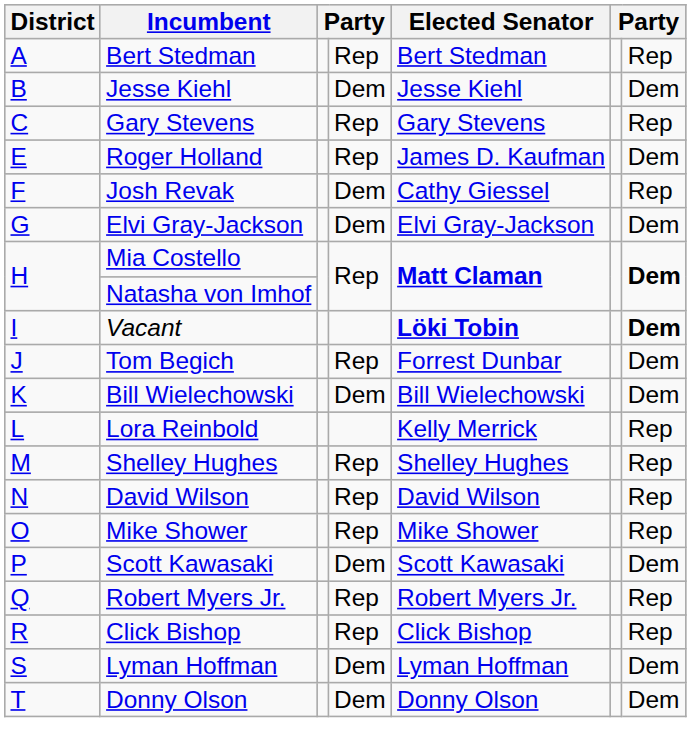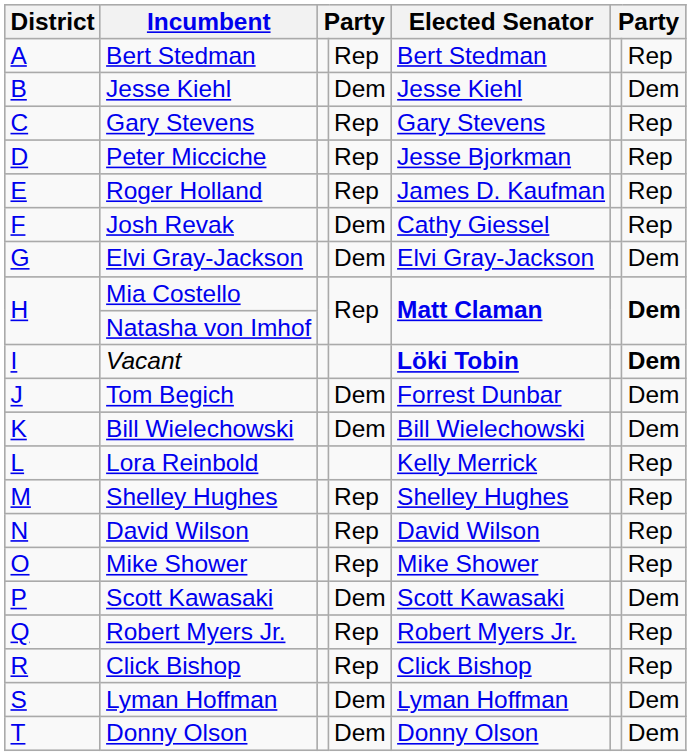+ row: (186, 157)
(654, 157) Dem -> (650, 191) Rep
(357, 360) Rep -> (360, 394) Dem
